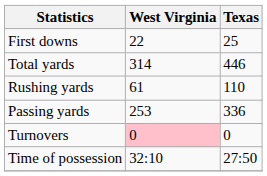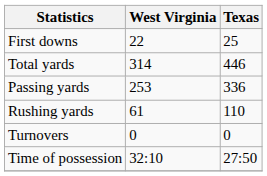rows swapped: (51, 87) <-> (49, 111)
(133, 135) pink background -> (133, 135) no background
